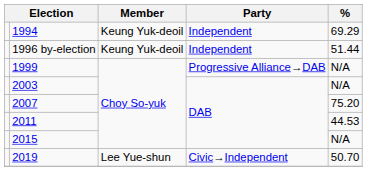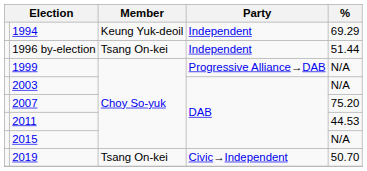(142, 49) Keung Yuk-deoil -> (134, 49) Tsang On-kei
(136, 157) Lee Yue-shun -> (134, 157) Tsang On-kei
